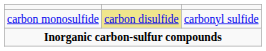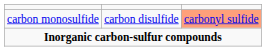(141, 18) khaki background -> (141, 18) no background
(221, 18) no background -> (221, 18) lightsalmon background
